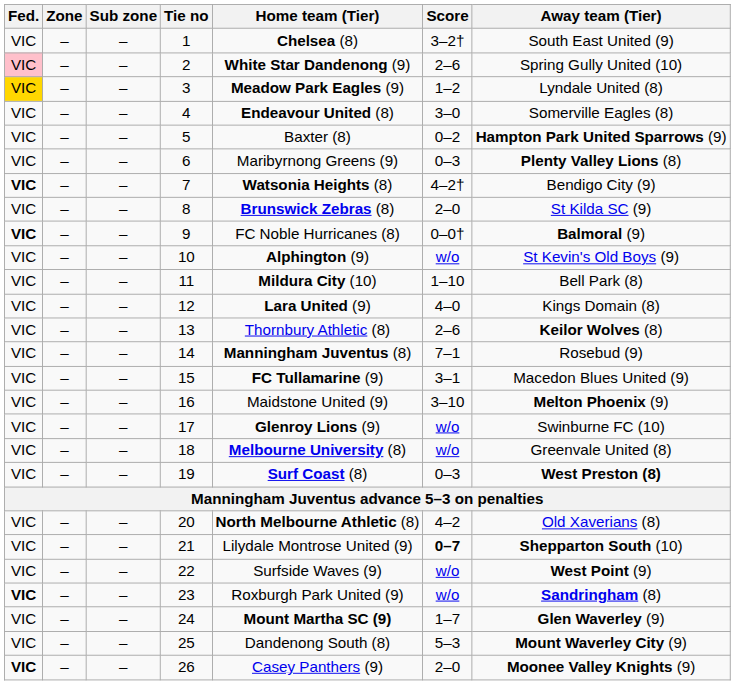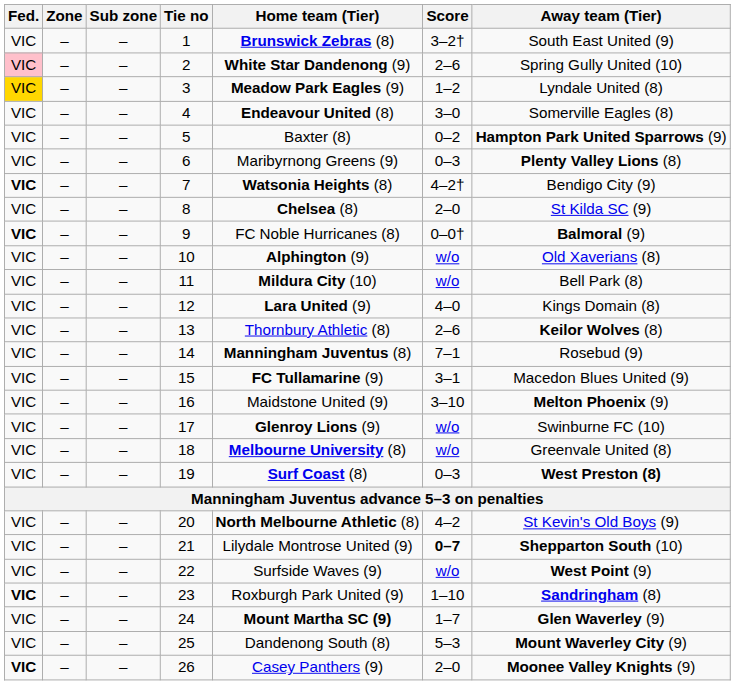(317, 40) Chelsea (8) -> (317, 40) Brunswick Zebras (8)
(317, 209) Brunswick Zebras (8) -> (317, 209) Chelsea (8)
(601, 257) St Kevin's Old Boys (9) -> (601, 257) Old Xaverians (8)
(448, 281) 1–10 -> (448, 281) w/o
(601, 522) Old Xaverians (8) -> (601, 522) St Kevin's Old Boys (9)
(448, 595) w/o -> (448, 595) 1–10
